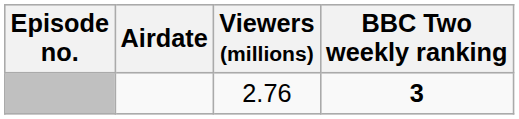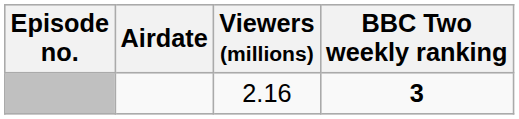(267, 93) 2.76 -> (267, 93) 2.16
